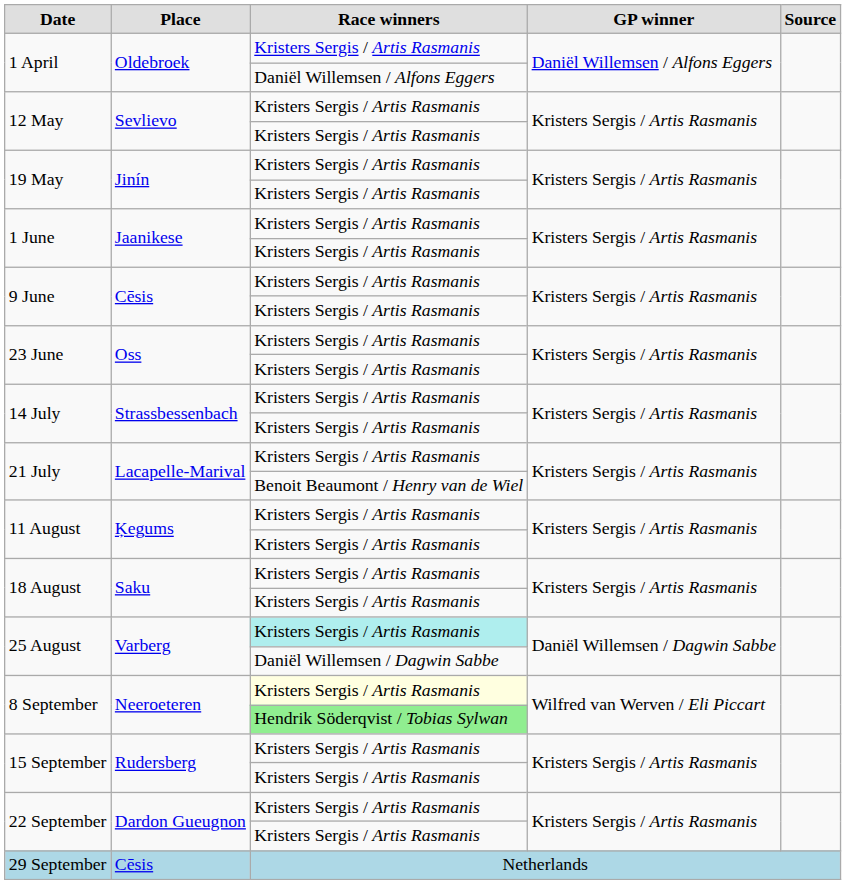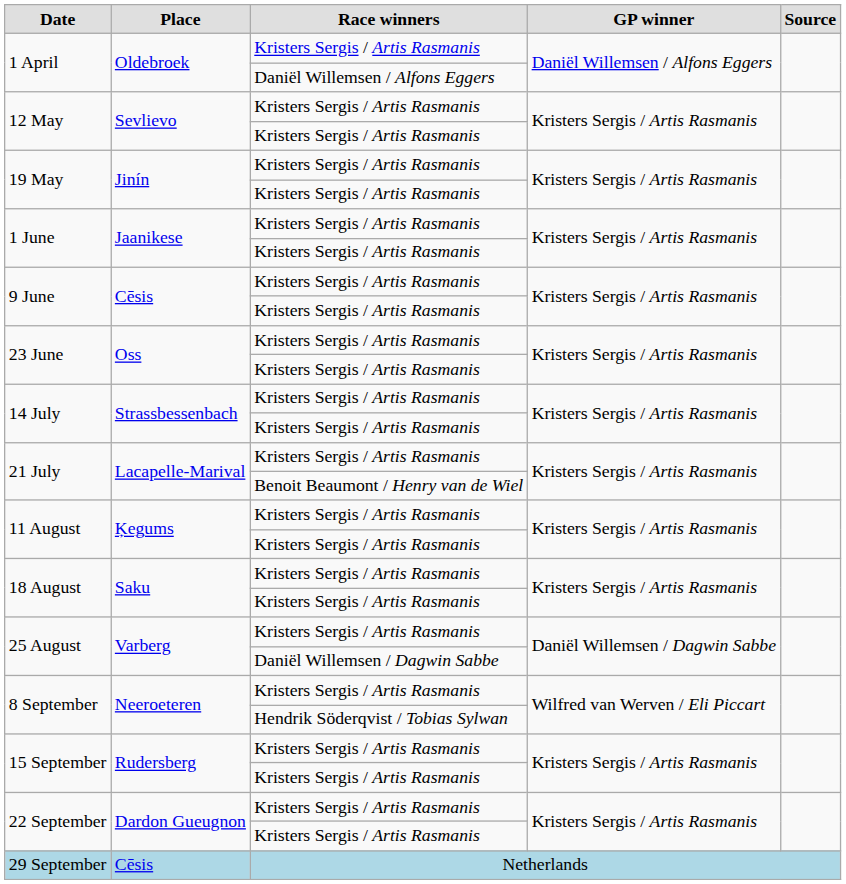(367, 631) paleturquoise background -> (367, 631) no background
(367, 689) lightyellow background -> (367, 689) no background
(381, 718) lightgreen background -> (381, 718) no background
